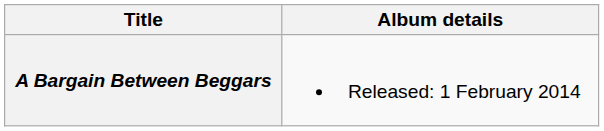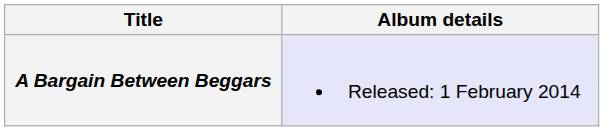(440, 91) no background -> (440, 91) lavender background
